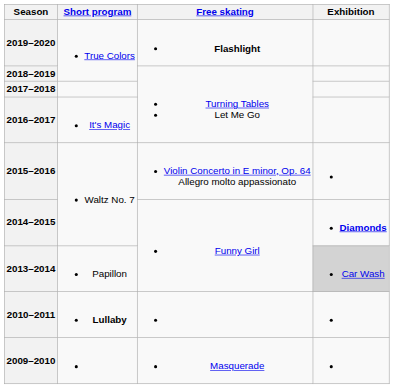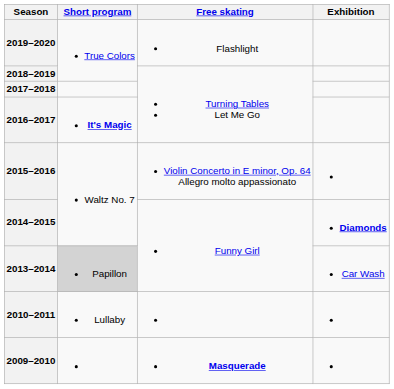(225, 48) bold -> (225, 48) normal
(97, 125) normal -> (97, 125) bold
(97, 274) no background -> (97, 274) lightgrey background
(351, 274) lightgrey background -> (351, 274) no background
(97, 320) bold -> (97, 320) normal
(225, 366) normal -> (225, 366) bold
